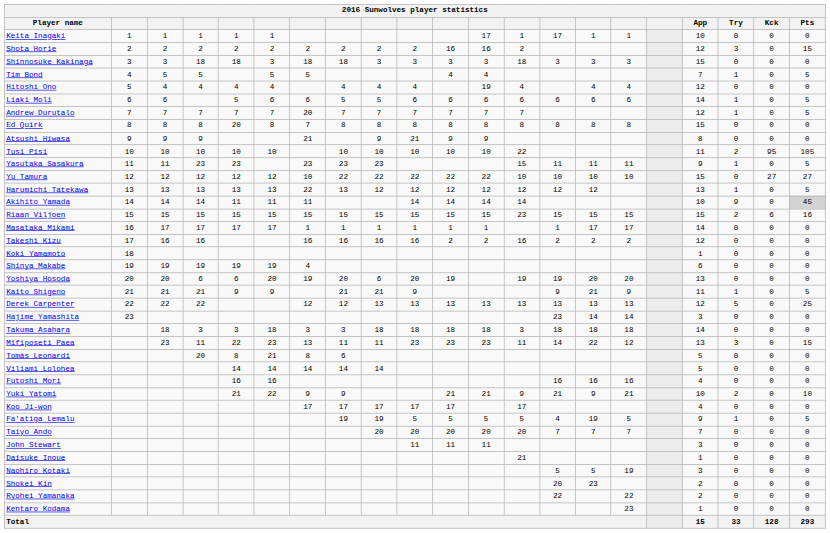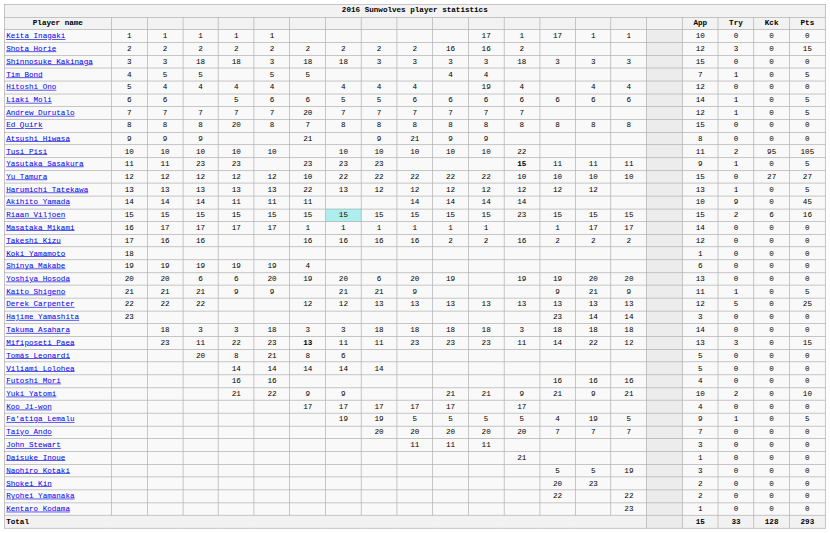(522, 164) normal -> (522, 164) bold
(807, 202) lightgrey background -> (807, 202) no background
(343, 215) no background -> (343, 215) paleturquoise background
(308, 343) normal -> (308, 343) bold
